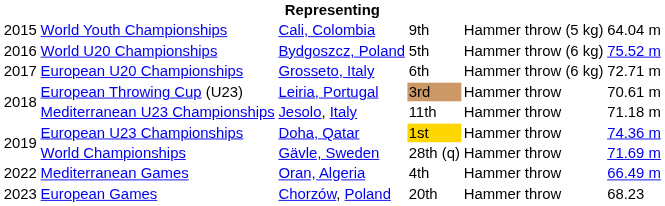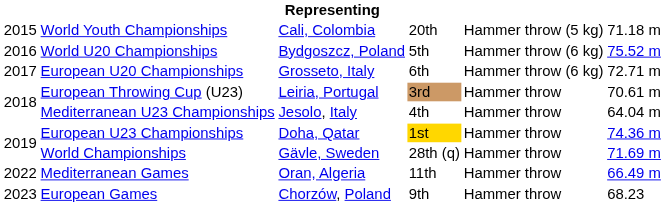(419, 30) 9th -> (423, 30) 20th
(634, 30) 64.04 m -> (634, 30) 71.18 m
(423, 112) 11th -> (419, 112) 4th
(634, 112) 71.18 m -> (634, 112) 64.04 m
(419, 173) 4th -> (423, 173) 11th
(423, 194) 20th -> (419, 194) 9th
